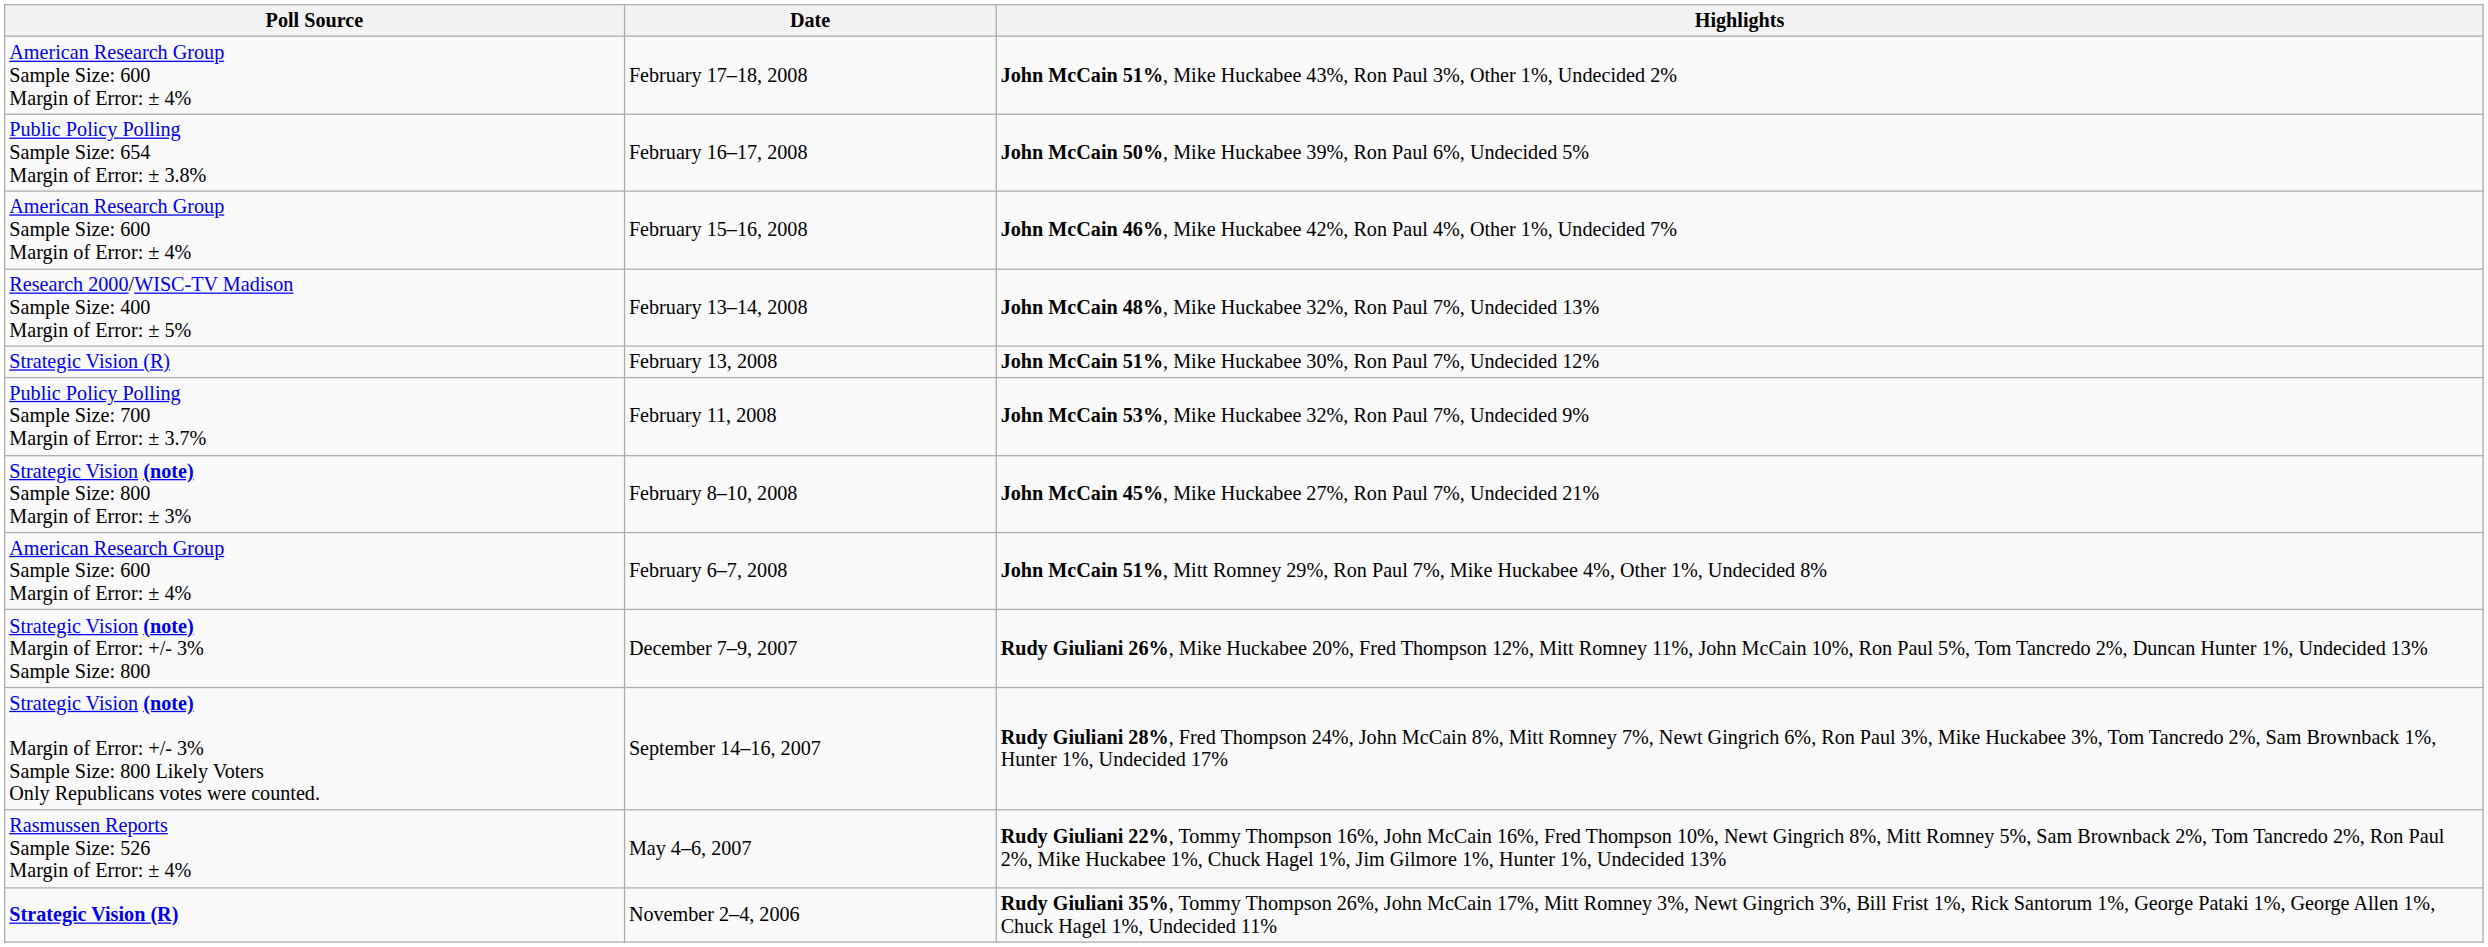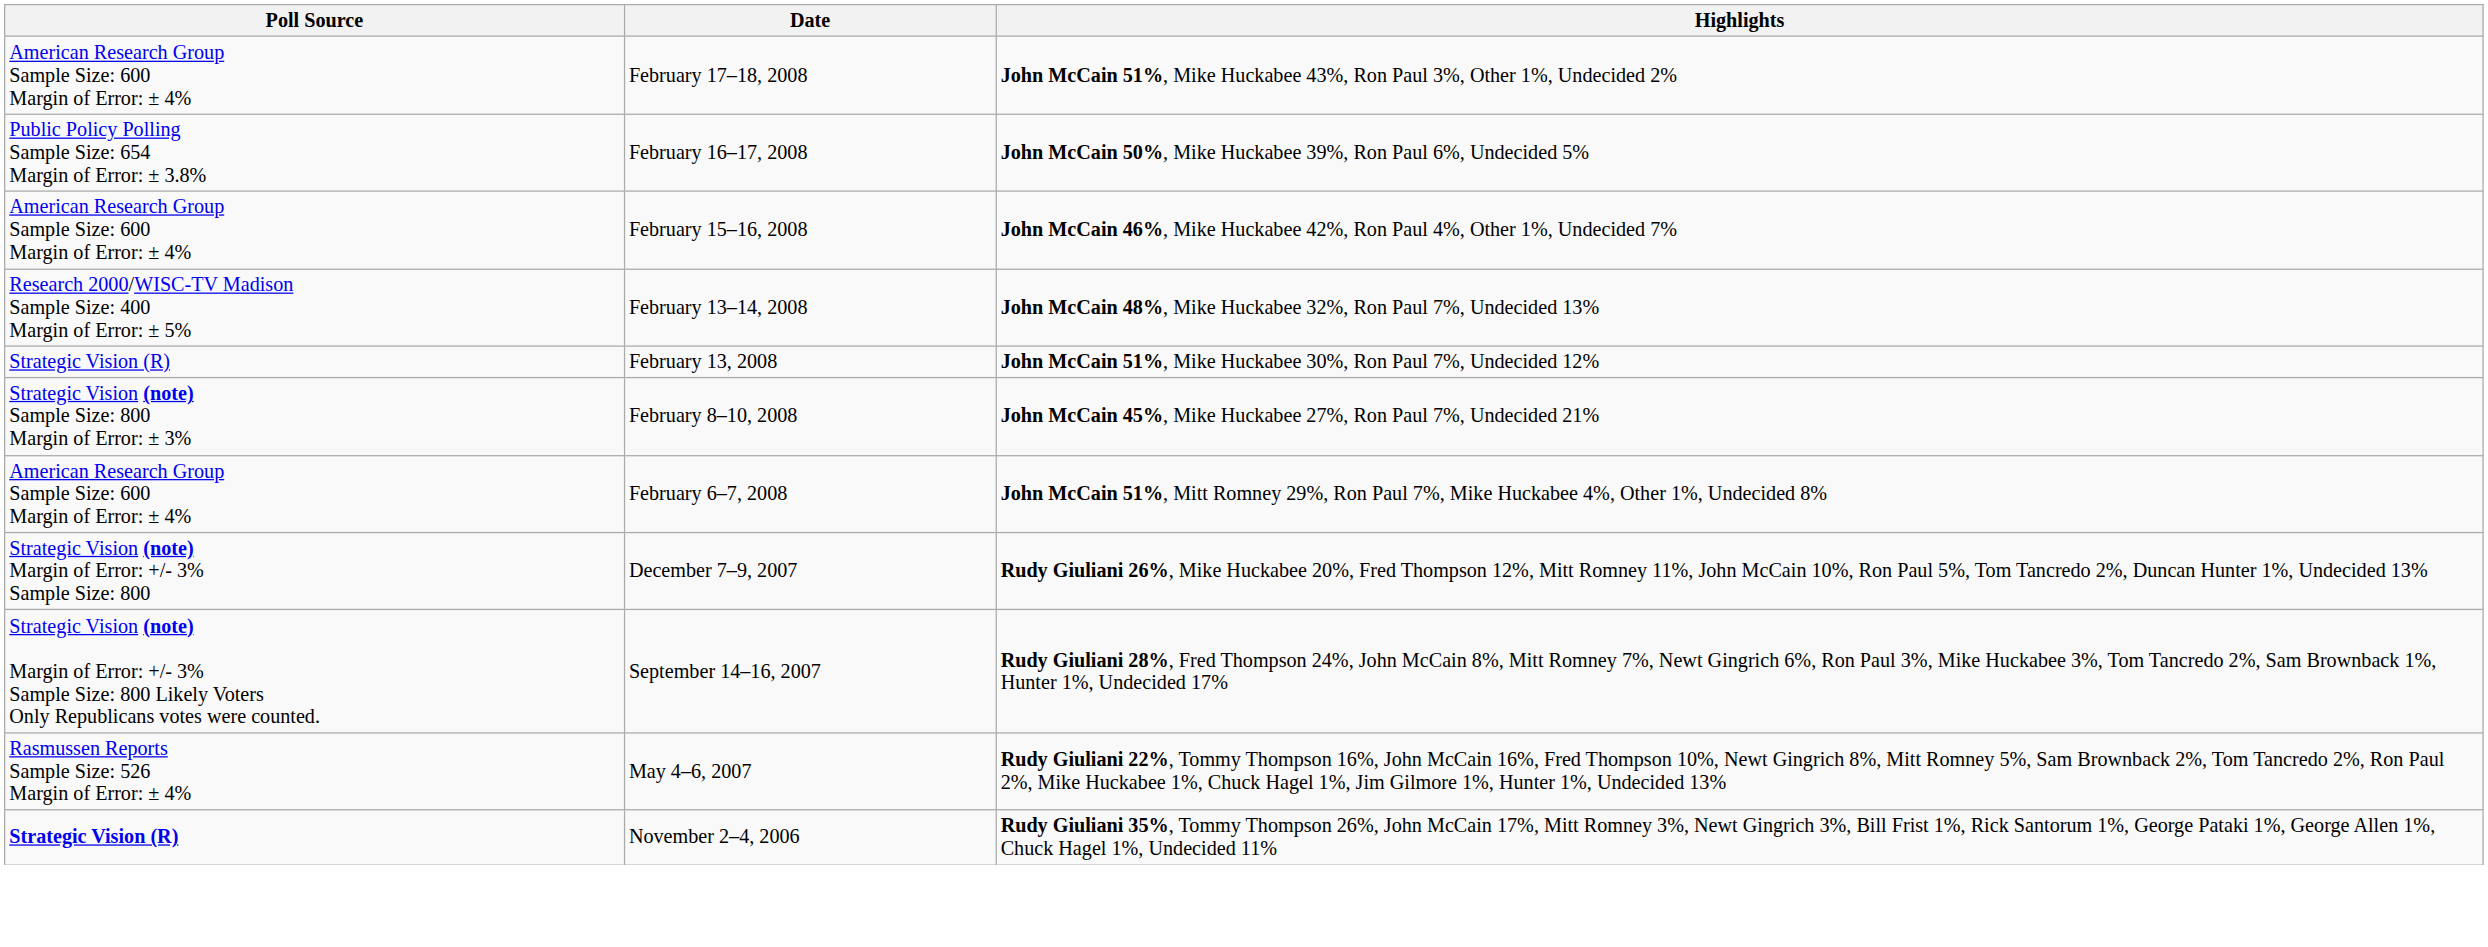- row: (703, 416)
